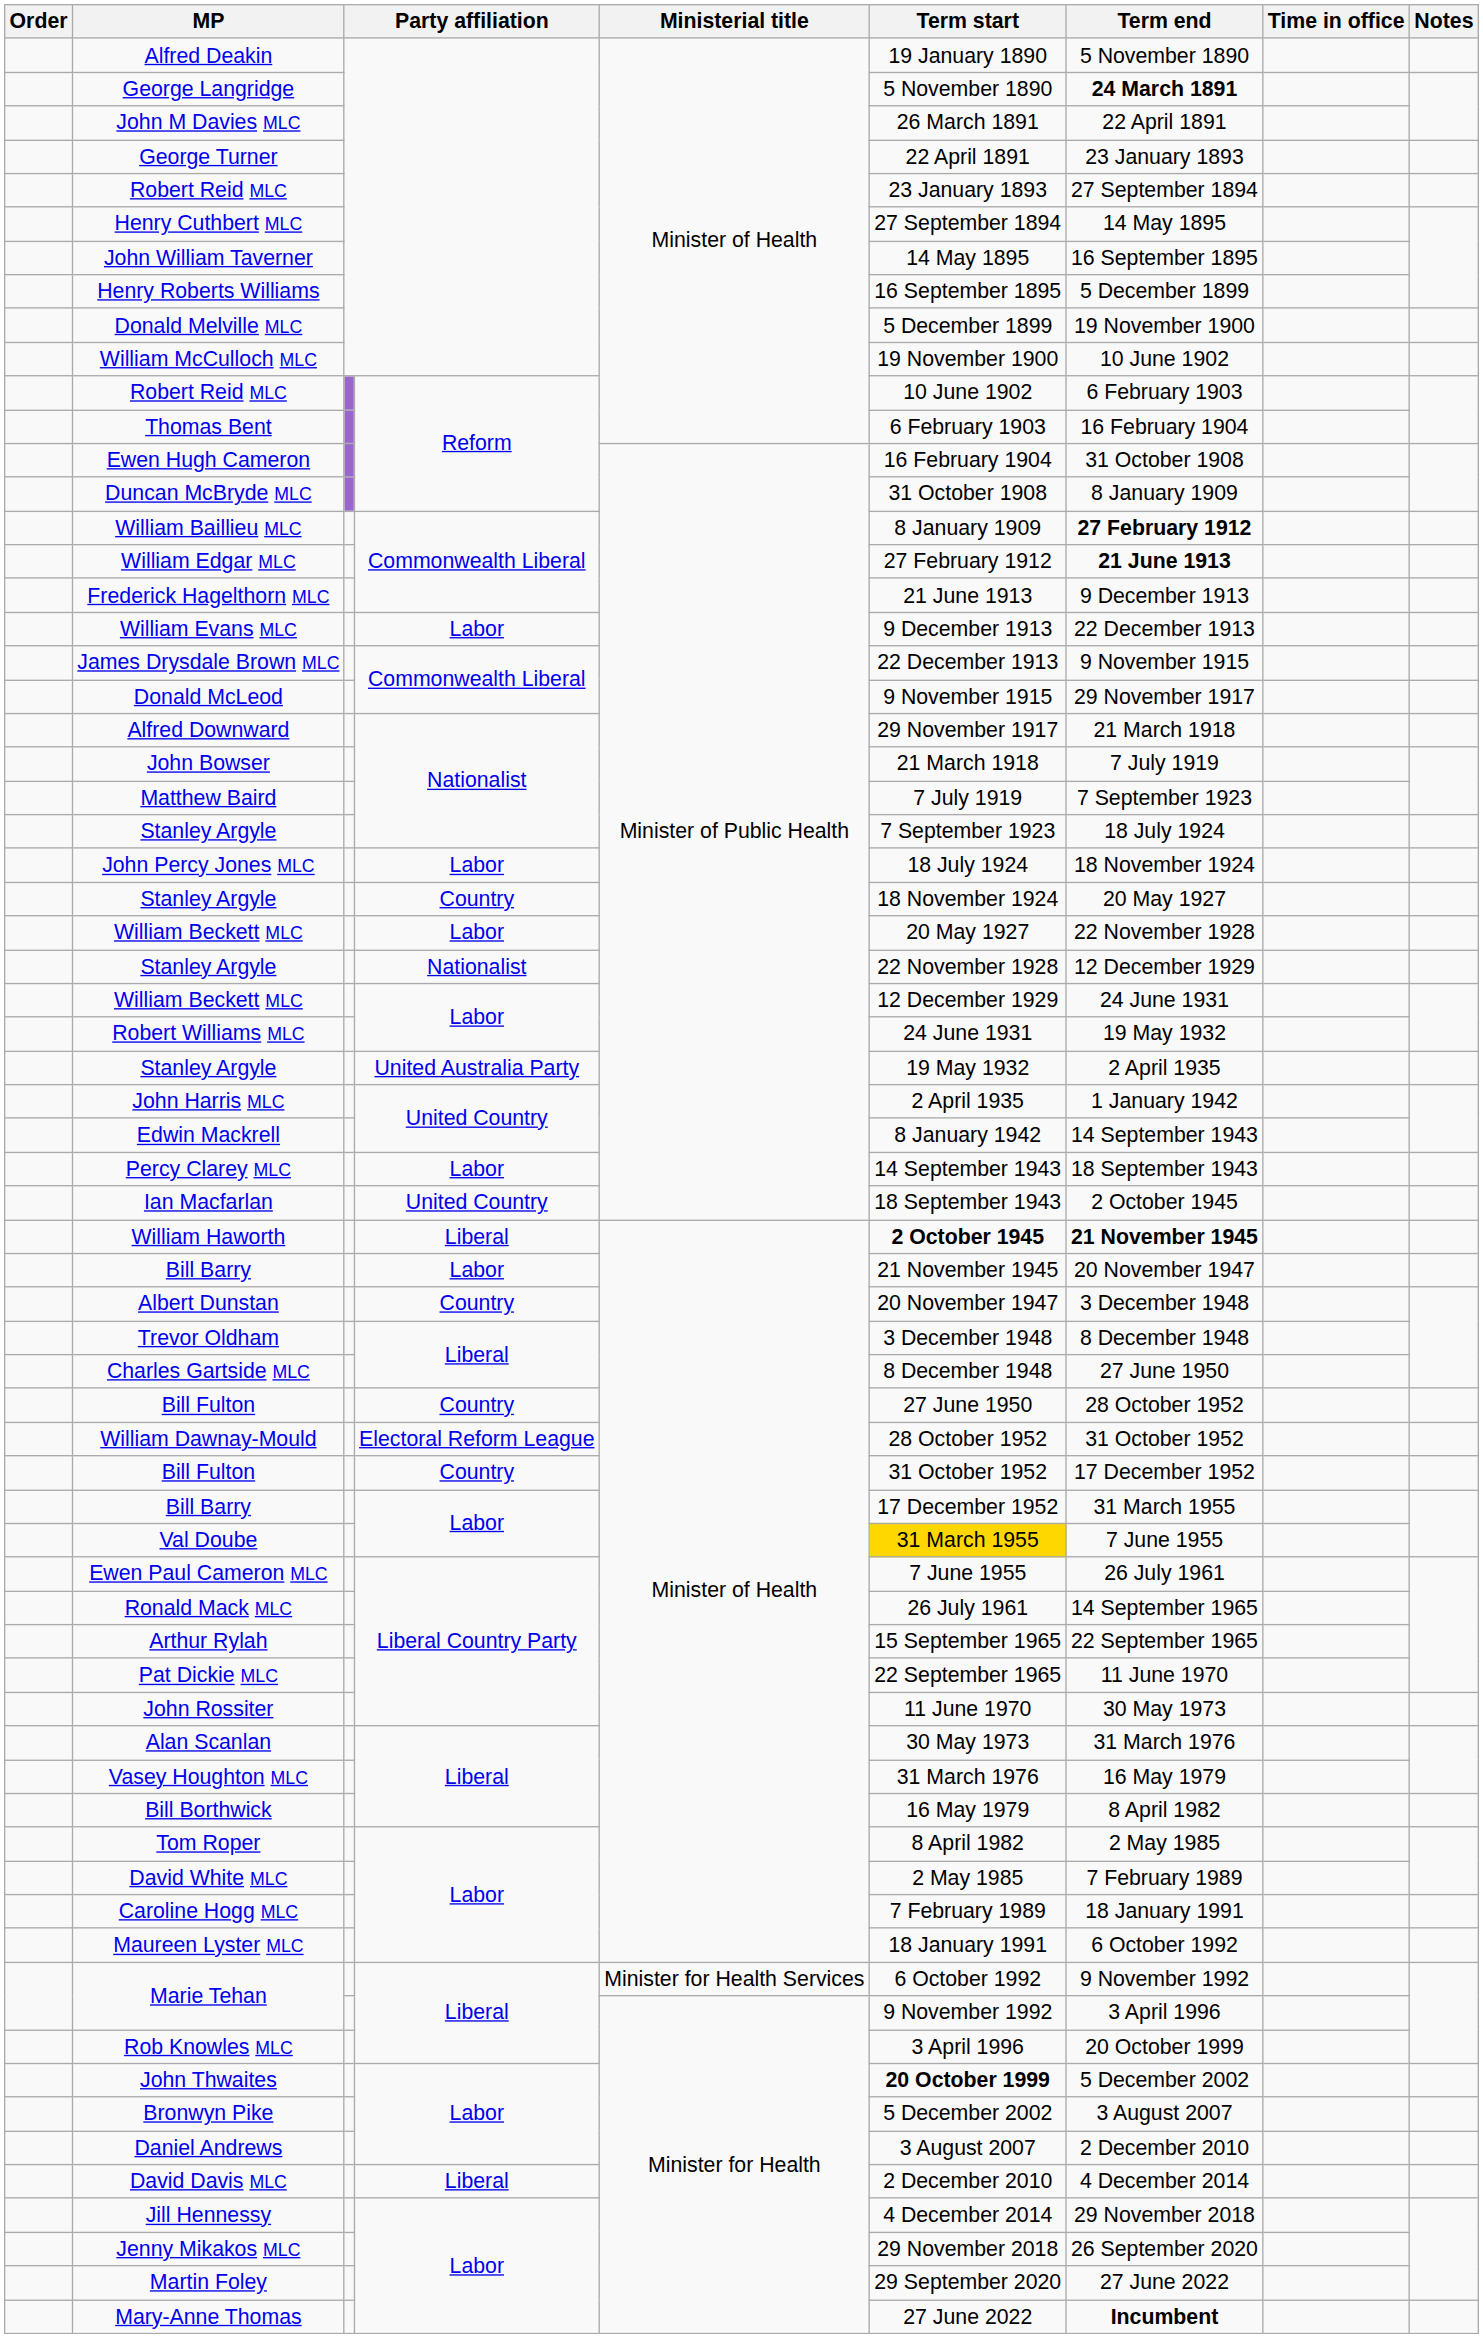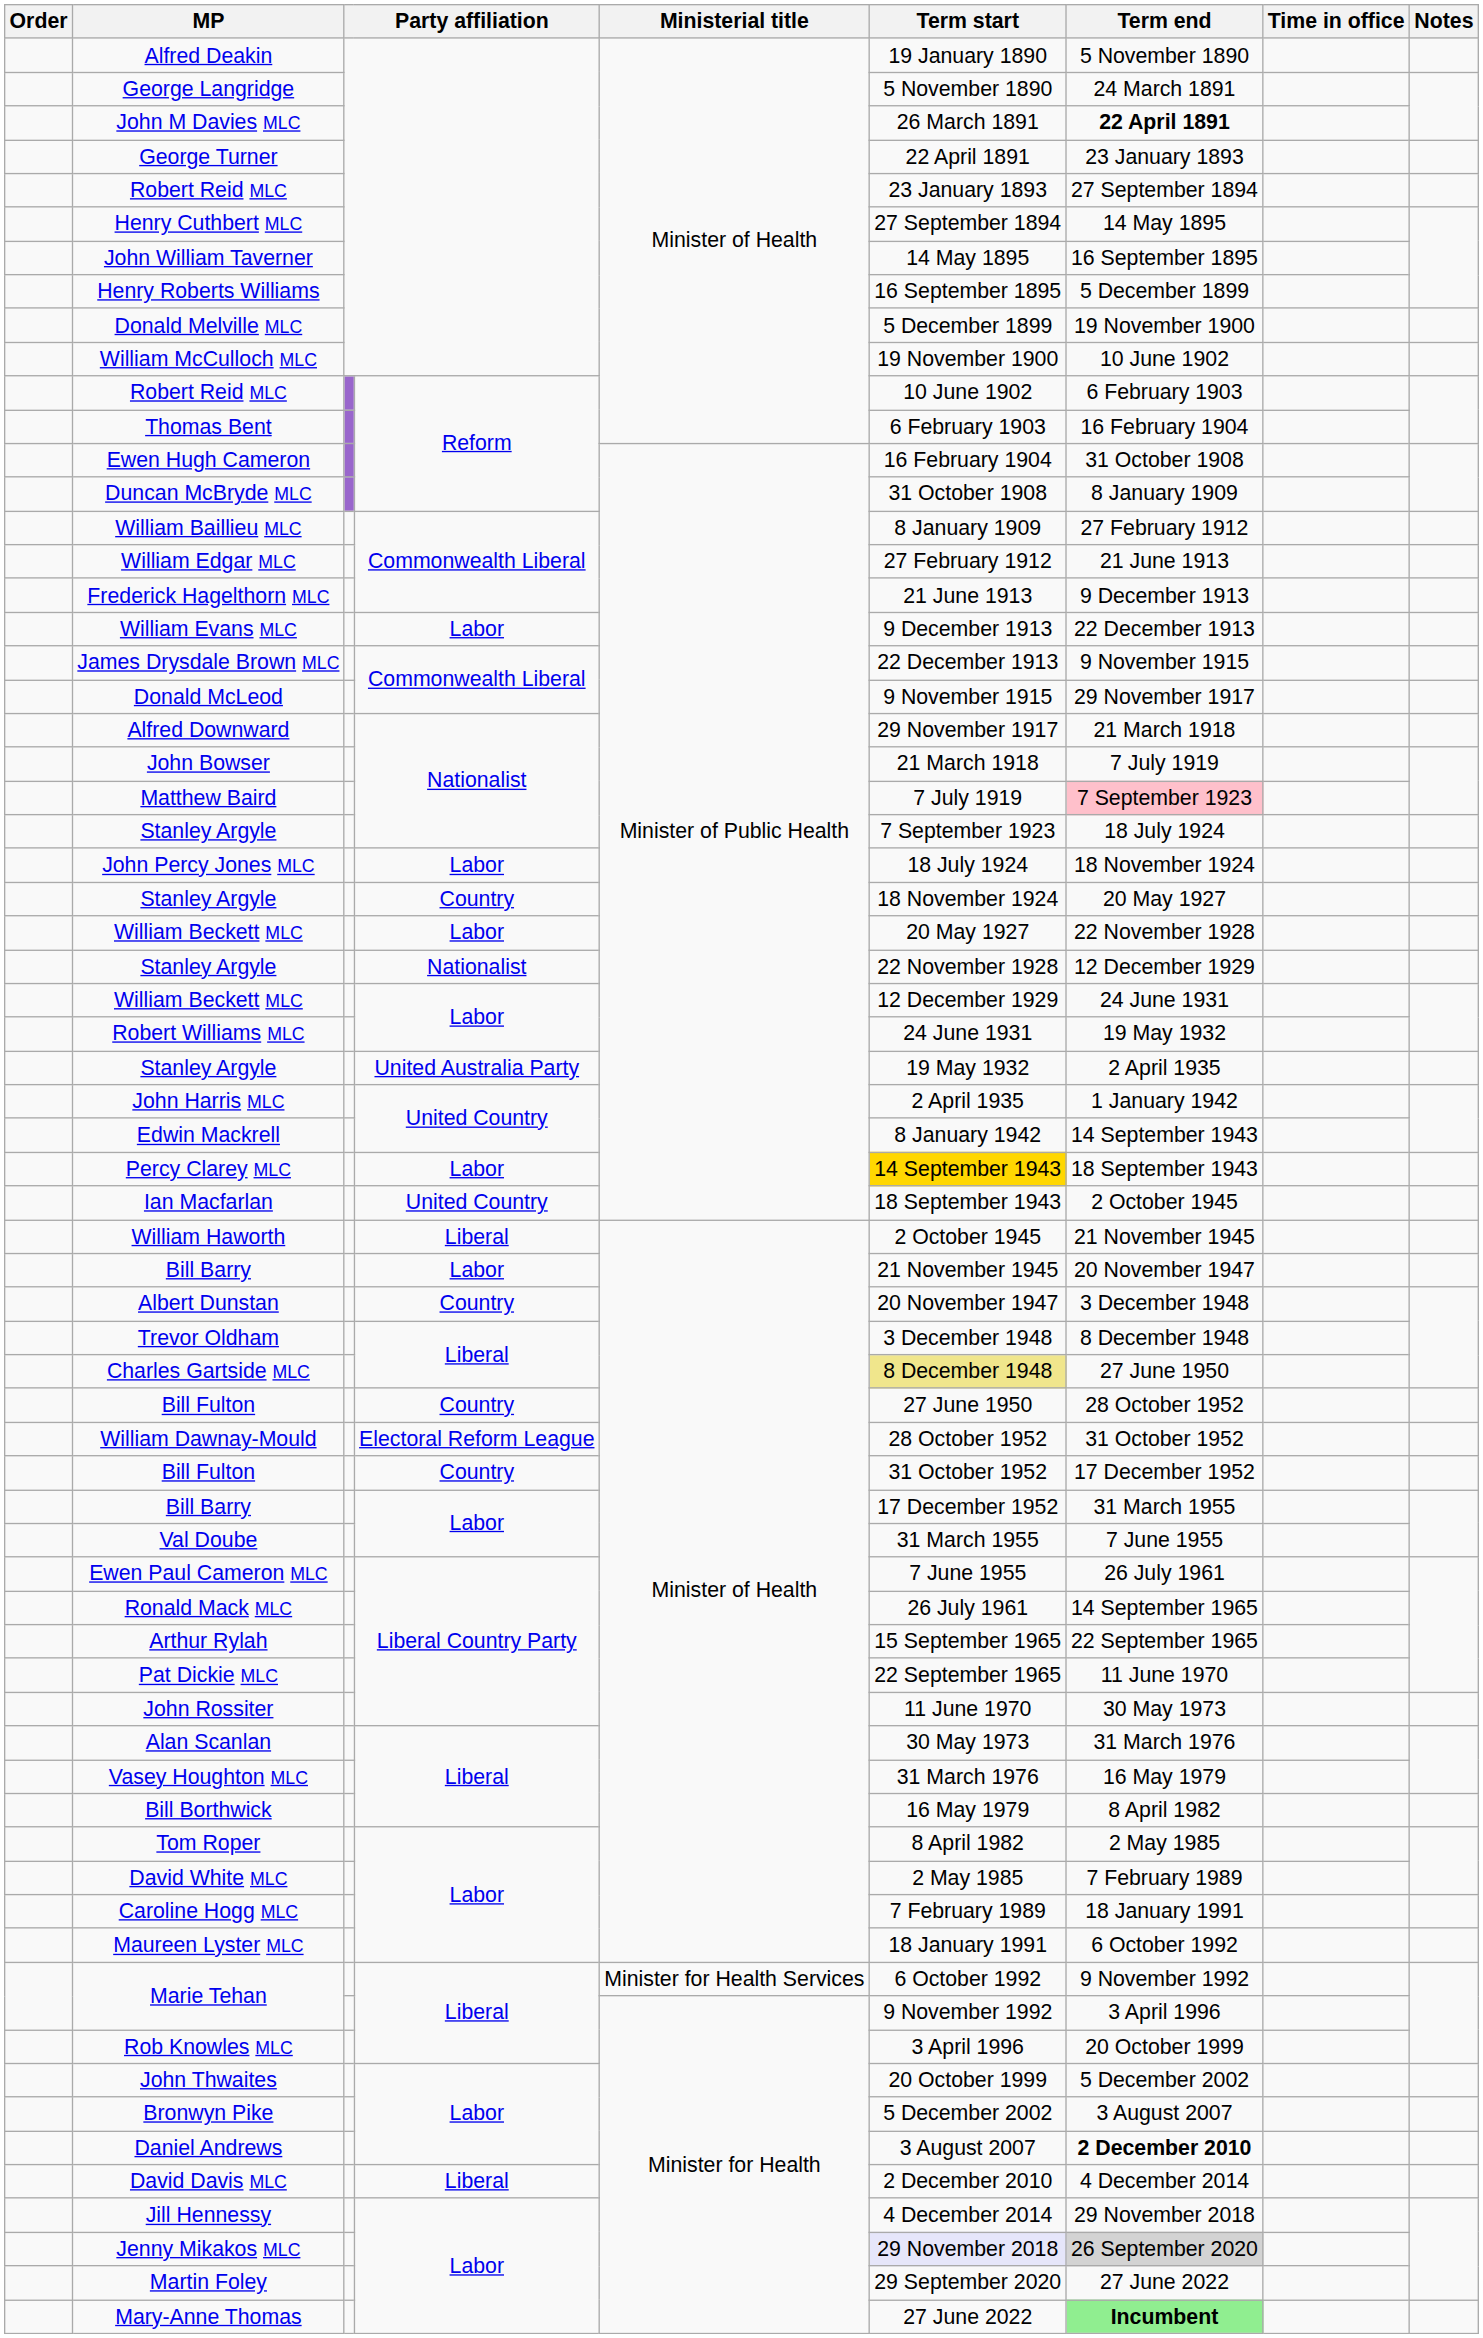(1164, 88) bold -> (1164, 88) normal
(1164, 122) normal -> (1164, 122) bold
(1164, 527) bold -> (1164, 527) normal
(1164, 561) bold -> (1164, 561) normal
(1164, 797) no background -> (1164, 797) pink background
(968, 1168) no background -> (968, 1168) gold background
(968, 1236) bold -> (968, 1236) normal
(1164, 1236) bold -> (1164, 1236) normal
(968, 1371) no background -> (968, 1371) khaki background
(968, 1540) gold background -> (968, 1540) no background
(968, 2080) bold -> (968, 2080) normal
(1164, 2147) normal -> (1164, 2147) bold
(968, 2248) no background -> (968, 2248) lavender background
(1164, 2248) no background -> (1164, 2248) lightgrey background
(1164, 2316) no background -> (1164, 2316) lightgreen background
